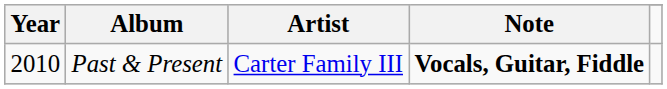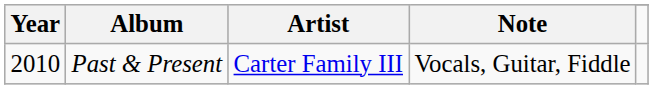(529, 63) bold -> (523, 63) normal
